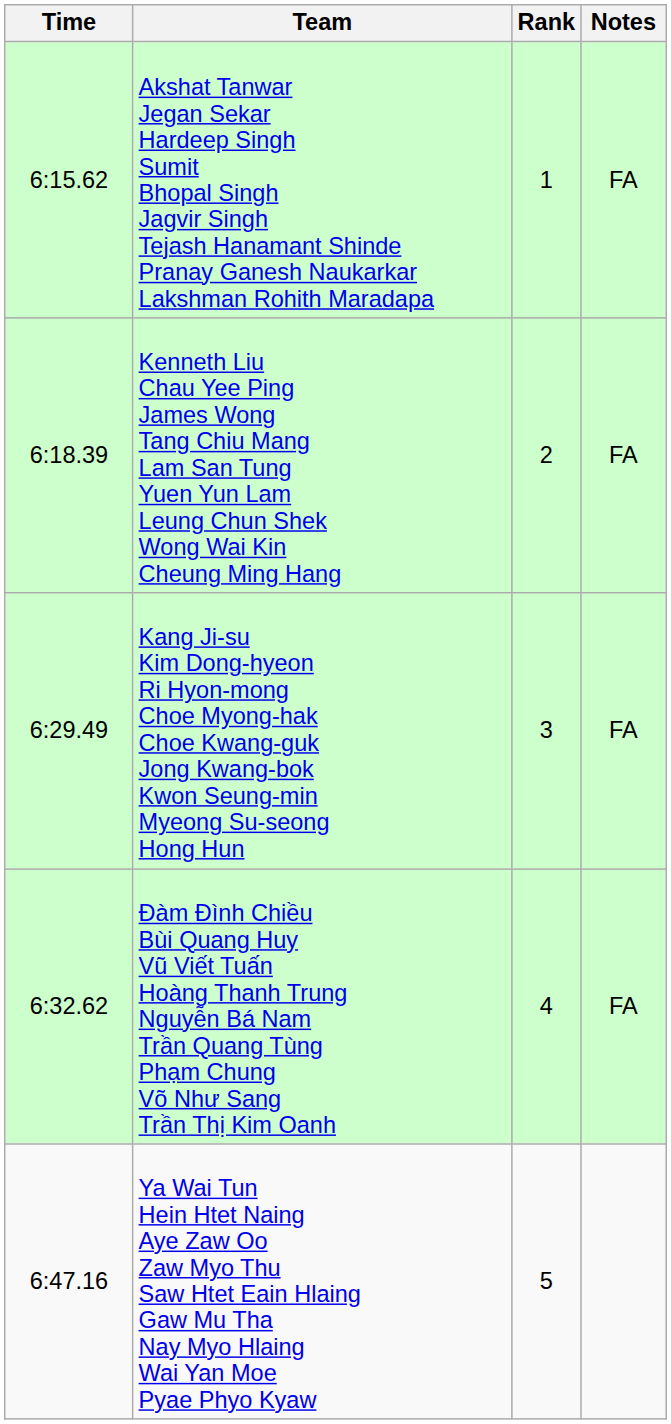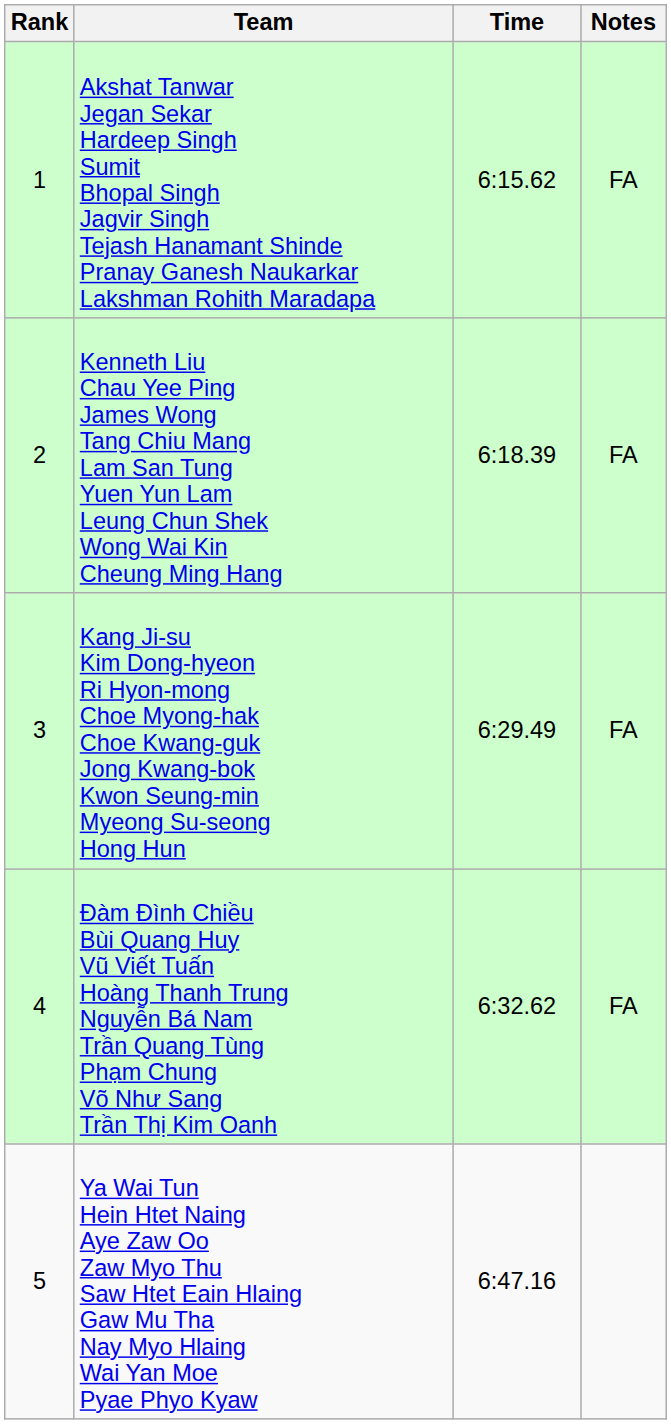columns swapped: (546, 23) <-> (69, 23)
